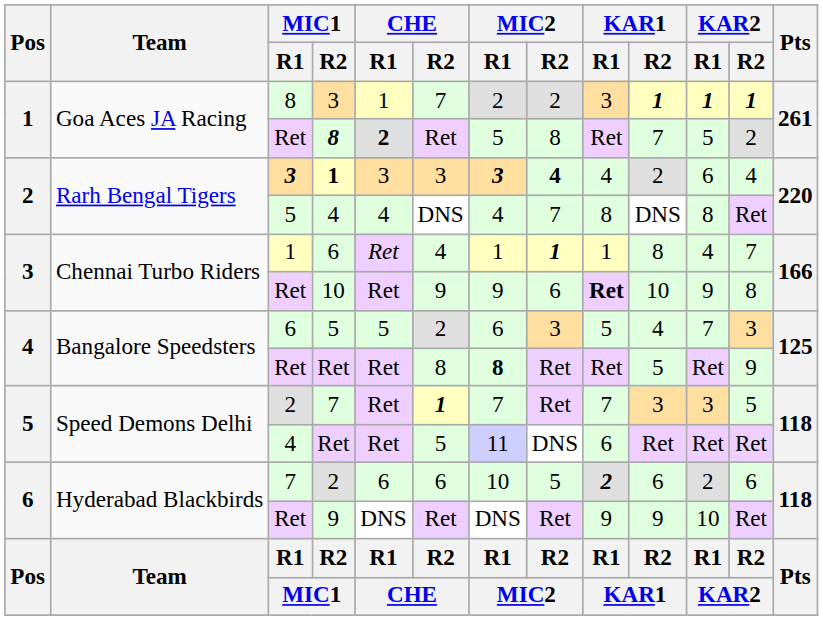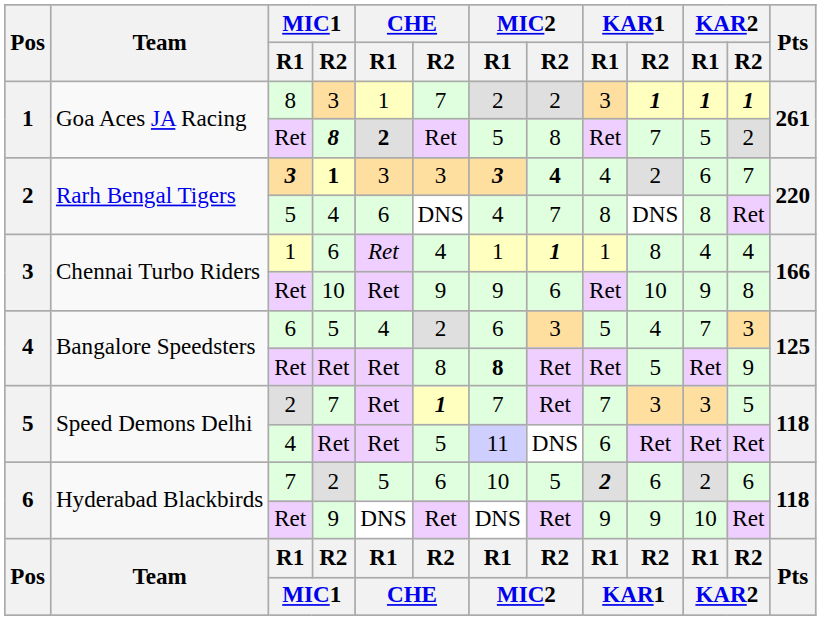(751, 175) 4 -> (748, 175) 7
(383, 213) 4 -> (383, 213) 6
(751, 252) 7 -> (748, 252) 4
(606, 290) bold -> (605, 290) normal
(383, 328) 5 -> (383, 328) 4
(383, 480) 6 -> (383, 480) 5
